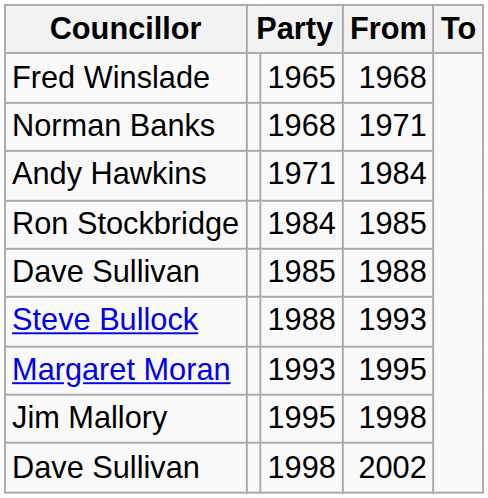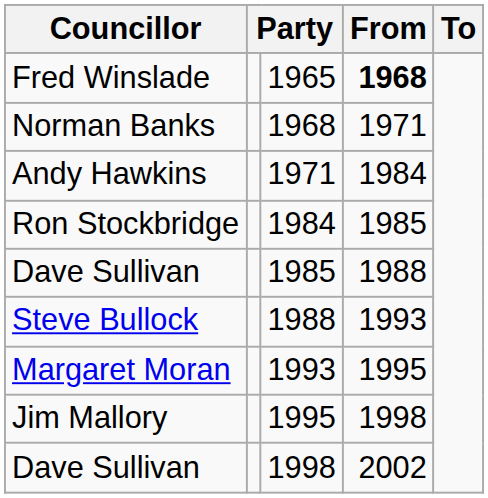(393, 77) normal -> (393, 77) bold
